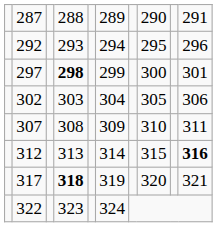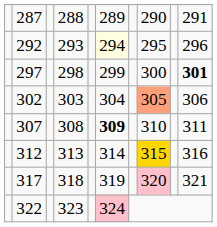(112, 45) no background -> (112, 45) lightyellow background
(71, 72) bold -> (71, 72) normal
(195, 72) normal -> (195, 72) bold
(154, 99) no background -> (154, 99) lightsalmon background
(112, 126) normal -> (112, 126) bold
(154, 153) no background -> (154, 153) gold background
(195, 153) bold -> (195, 153) normal
(71, 180) bold -> (71, 180) normal
(154, 180) no background -> (154, 180) pink background
(112, 208) no background -> (112, 208) pink background
